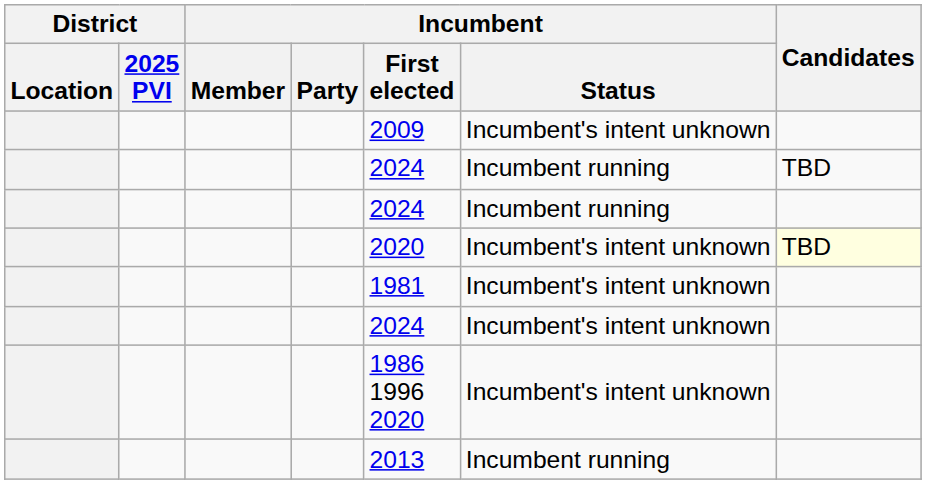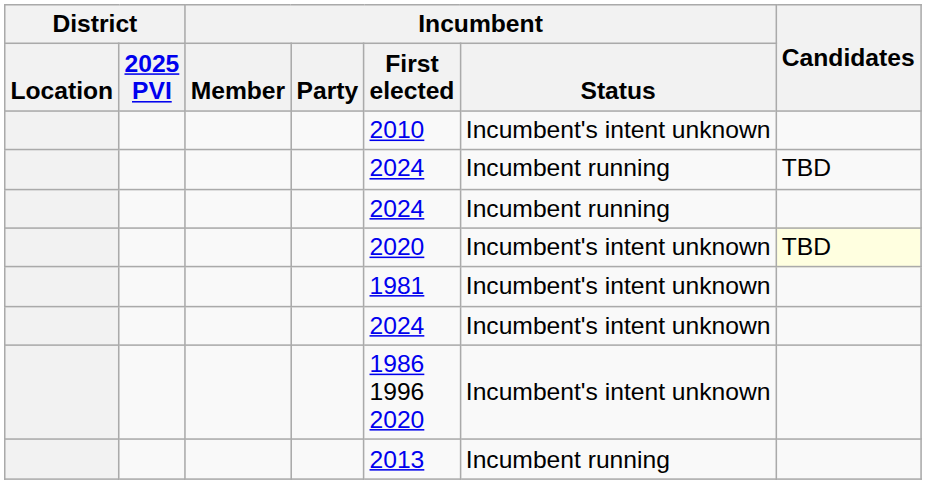(397, 129) 2009 -> (397, 129) 2010
